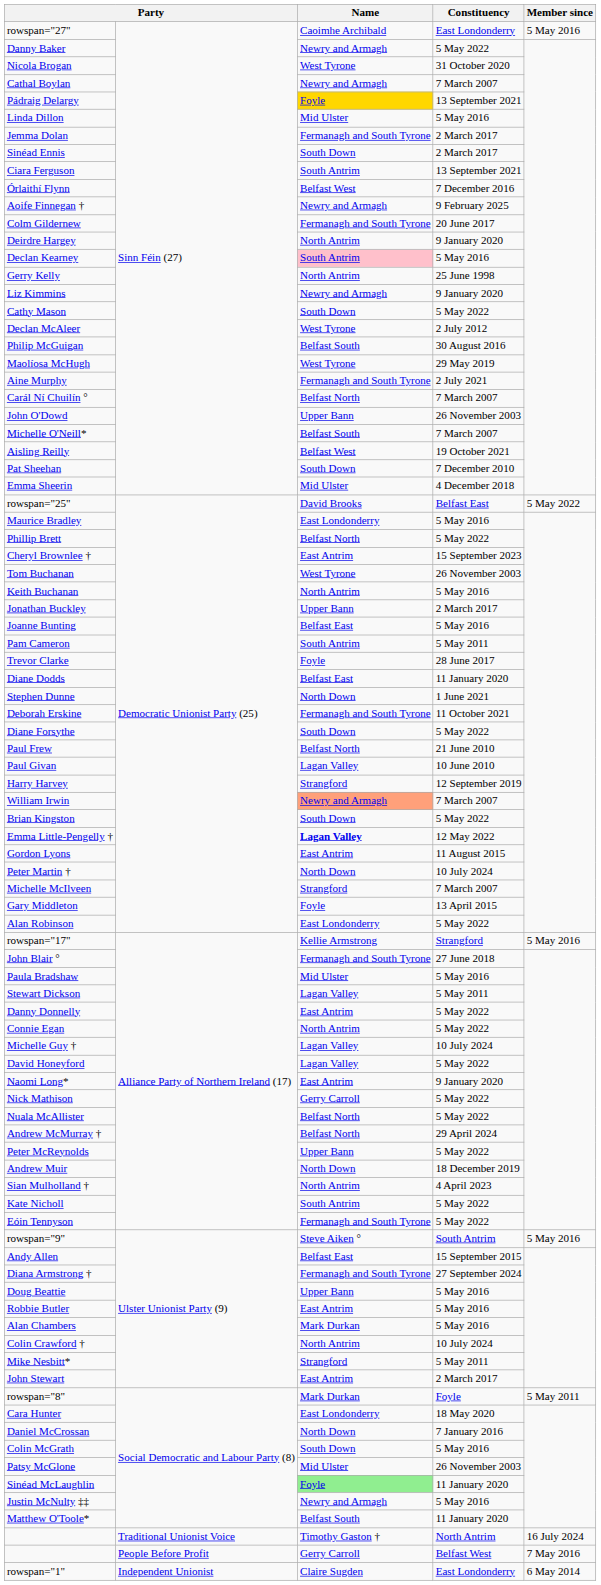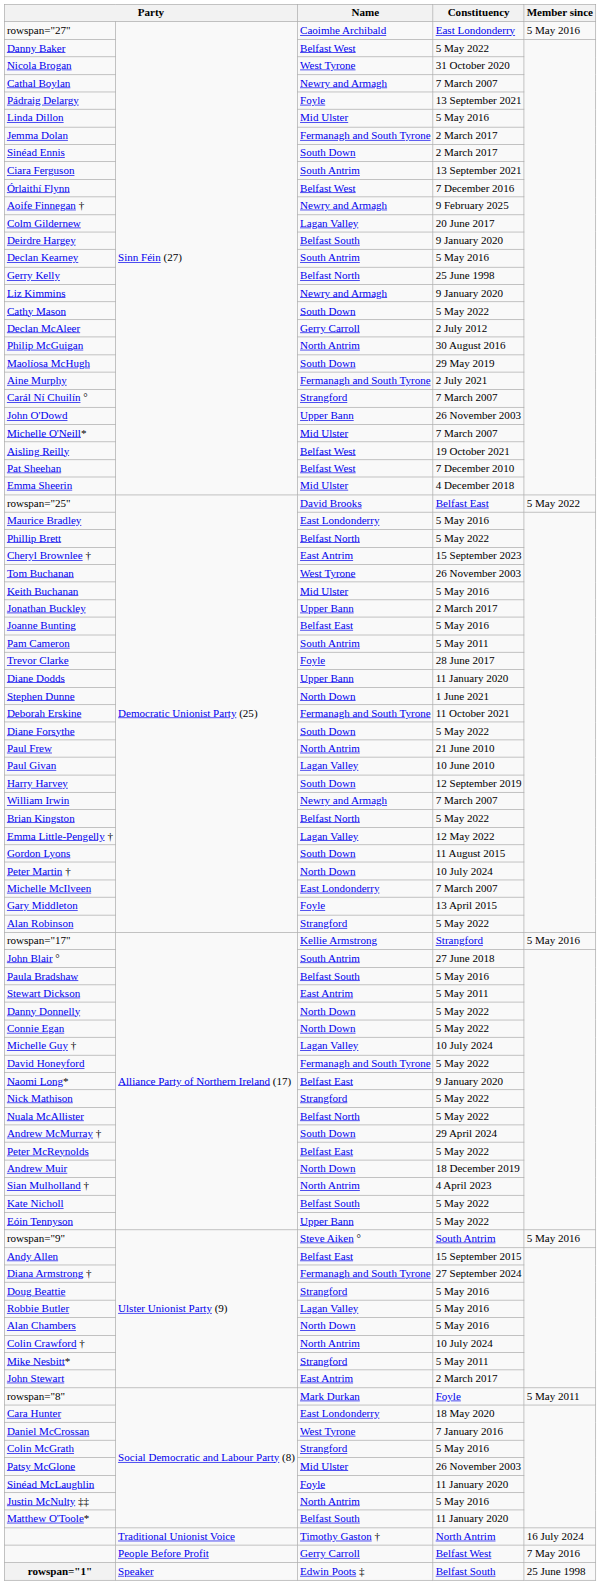(344, 48) Newry and Armagh -> (328, 48) Belfast West
(313, 100) gold background -> (313, 100) no background
(365, 223) Fermanagh and South Tyrone -> (329, 223) Lagan Valley
(330, 240) North Antrim -> (330, 240) Belfast South
(330, 258) pink background -> (330, 258) no background
(330, 275) North Antrim -> (330, 275) Belfast North
(328, 328) West Tyrone -> (330, 328) Gerry Carroll
(330, 345) Belfast South -> (330, 345) North Antrim
(328, 363) West Tyrone -> (328, 363) South Down
(330, 398) Belfast North -> (324, 398) Strangford
(330, 433) Belfast South -> (324, 433) Mid Ulster
(328, 468) South Down -> (328, 468) Belfast West
(330, 591) North Antrim -> (324, 591) Mid Ulster
(327, 678) Belfast East -> (327, 678) Upper Bann
(330, 748) Belfast North -> (330, 748) North Antrim
(324, 783) Strangford -> (328, 783) South Down
(344, 801) lightsalmon background -> (344, 801) no background
(328, 818) South Down -> (330, 818) Belfast North
(331, 836) bold -> (329, 836) normal
(327, 853) East Antrim -> (328, 853) South Down
(324, 888) Strangford -> (340, 888) East Londonderry
(340, 923) East Londonderry -> (324, 923) Strangford
(365, 958) Fermanagh and South Tyrone -> (330, 958) South Antrim
(324, 976) Mid Ulster -> (330, 976) Belfast South
(329, 993) Lagan Valley -> (327, 993) East Antrim
(327, 1011) East Antrim -> (328, 1011) North Down
(330, 1028) North Antrim -> (328, 1028) North Down
(329, 1063) Lagan Valley -> (365, 1063) Fermanagh and South Tyrone
(327, 1081) East Antrim -> (327, 1081) Belfast East
(330, 1098) Gerry Carroll -> (324, 1098) Strangford
(330, 1133) Belfast North -> (328, 1133) South Down
(327, 1151) Upper Bann -> (327, 1151) Belfast East
(330, 1203) South Antrim -> (330, 1203) Belfast South
(365, 1221) Fermanagh and South Tyrone -> (327, 1221) Upper Bann
(327, 1291) Upper Bann -> (324, 1291) Strangford
(327, 1308) East Antrim -> (329, 1308) Lagan Valley
(330, 1326) Mark Durkan -> (328, 1326) North Down
(328, 1431) North Down -> (328, 1431) West Tyrone
(328, 1448) South Down -> (324, 1448) Strangford
(313, 1483) lightgreen background -> (313, 1483) no background
(344, 1501) Newry and Armagh -> (330, 1501) North Antrim
- row: (36, 1571)
+ row: (60, 1571)
